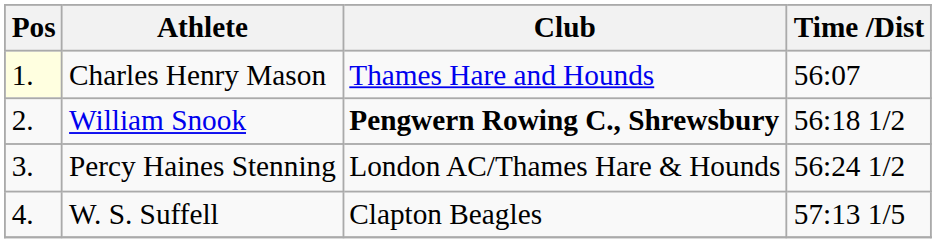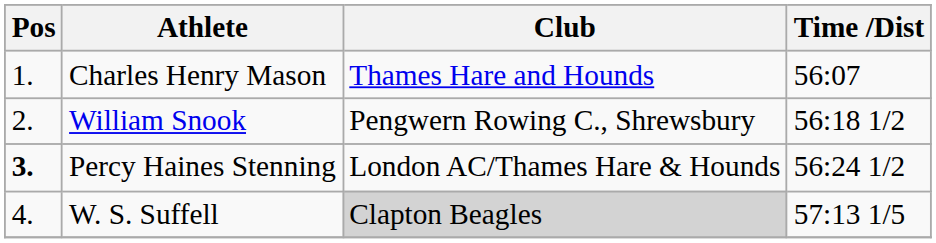(23, 74) lightyellow background -> (23, 74) no background
(564, 120) bold -> (552, 120) normal
(23, 167) normal -> (23, 167) bold
(446, 213) no background -> (446, 213) lightgrey background
